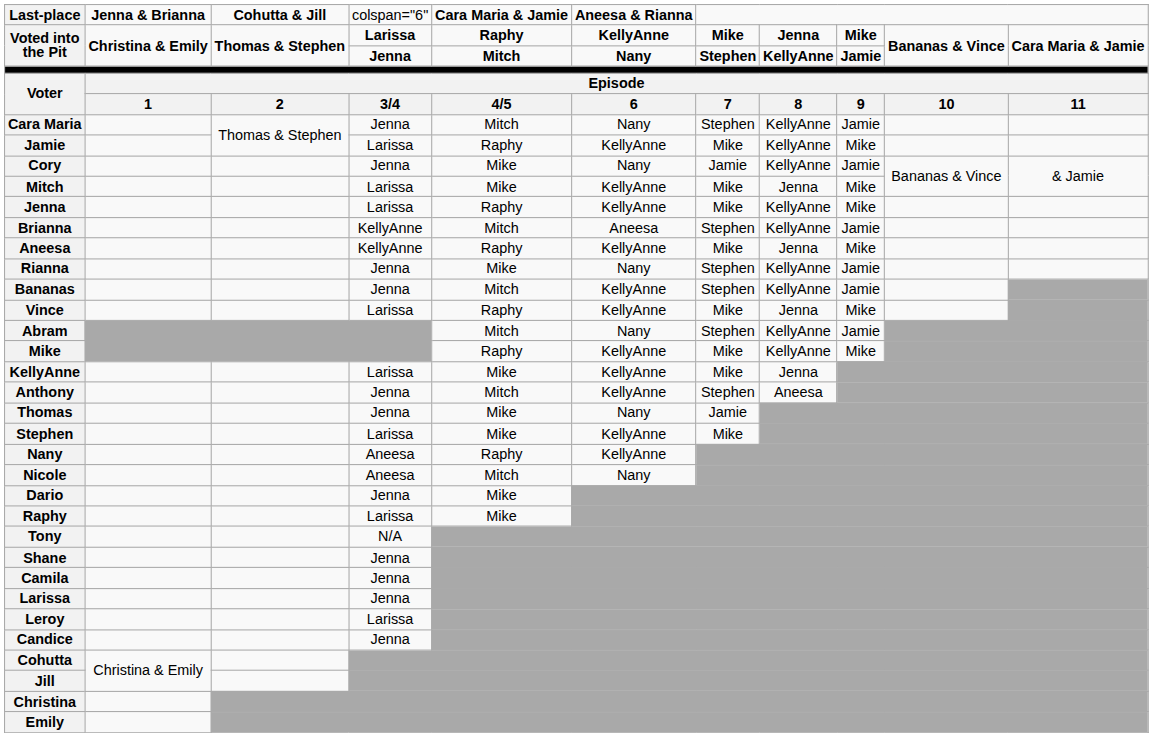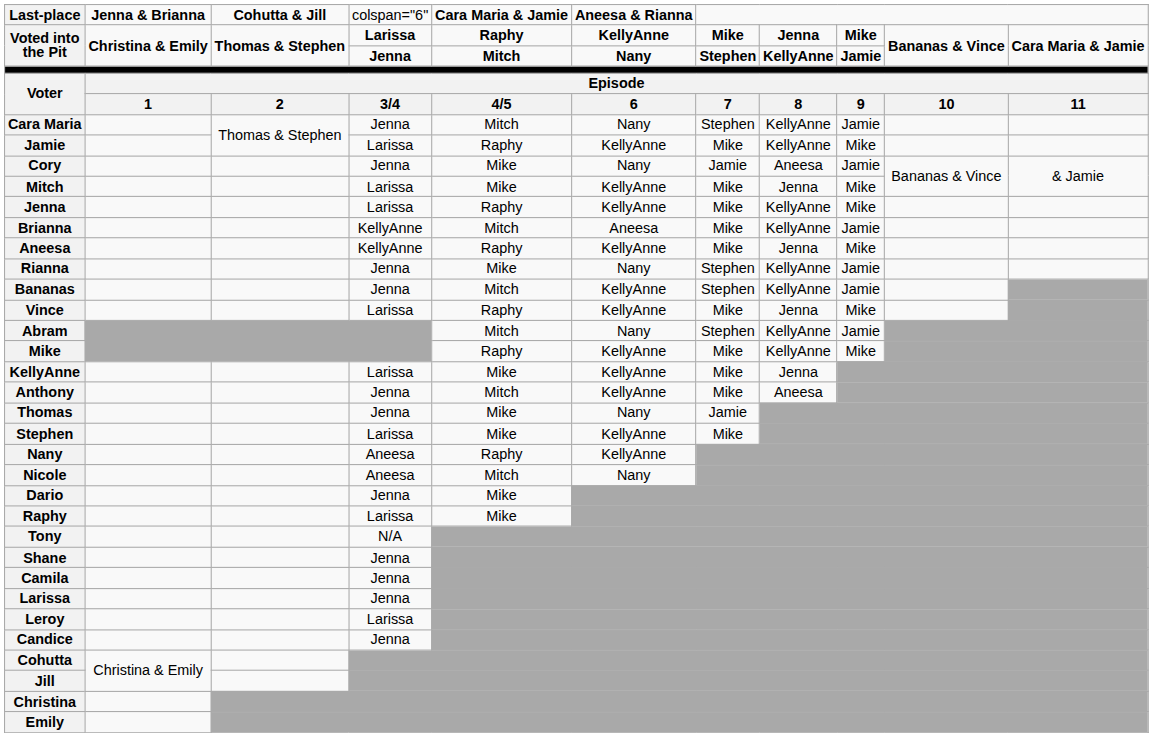(798, 165) KellyAnne -> (798, 165) Aneesa
(728, 227) Stephen -> (728, 227) Mike
(728, 392) Stephen -> (728, 392) Mike
